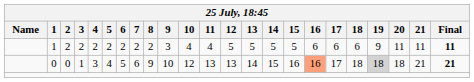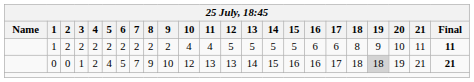(168, 47) 3 -> (168, 47) 2
(357, 47) 6 -> (357, 47) 8
(399, 47) 11 -> (399, 47) 10
(95, 64) 3 -> (95, 64) 2
(137, 64) 6 -> (137, 64) 7
(315, 64) lightsalmon background -> (315, 64) no background
(399, 64) 18 -> (399, 64) 19
